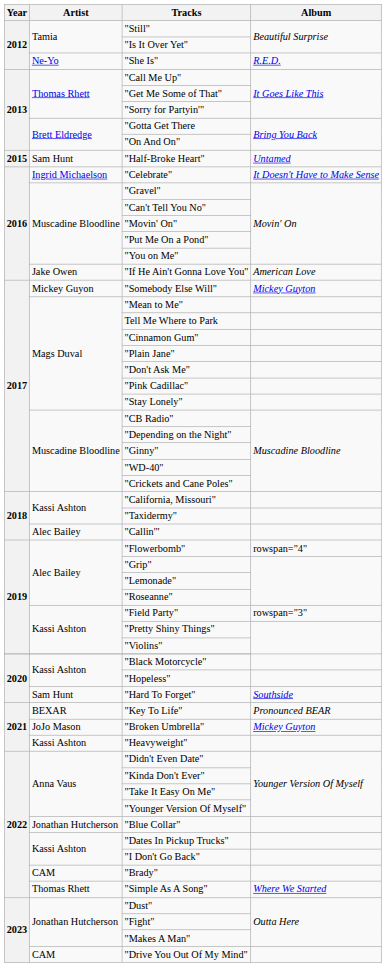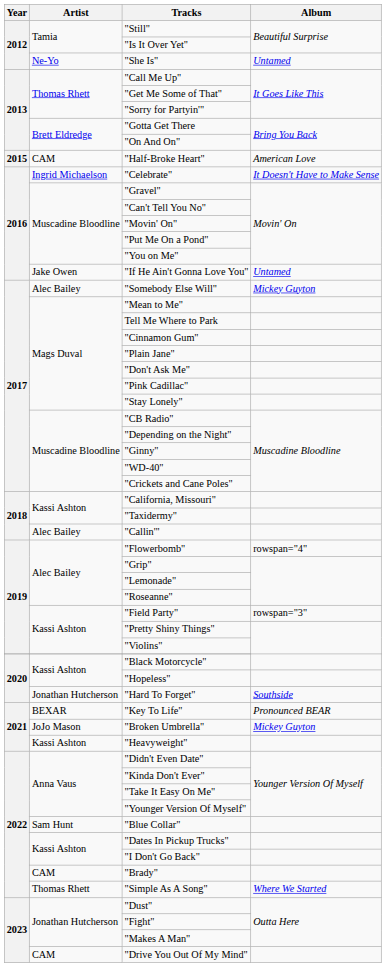(267, 61) R.E.D. -> (272, 61) Untamed
(53, 158) Sam Hunt -> (44, 158) CAM
(272, 158) Untamed -> (284, 158) American Love
(284, 272) American Love -> (272, 272) Untamed
(63, 288) Mickey Guyon -> (56, 288) Alec Bailey
(53, 694) Sam Hunt -> (75, 694) Jonathan Hutcherson
(75, 824) Jonathan Hutcherson -> (53, 824) Sam Hunt
